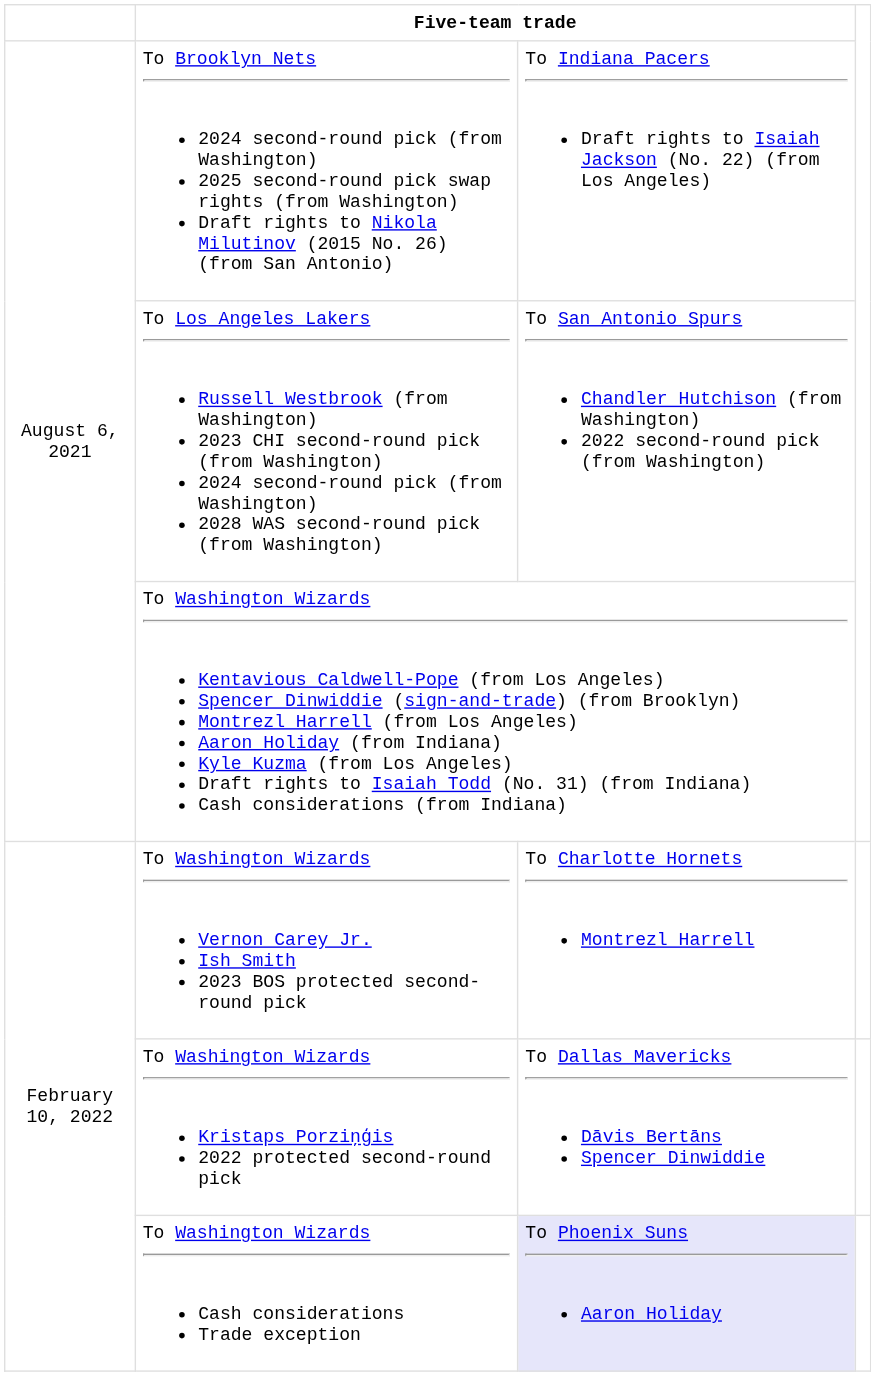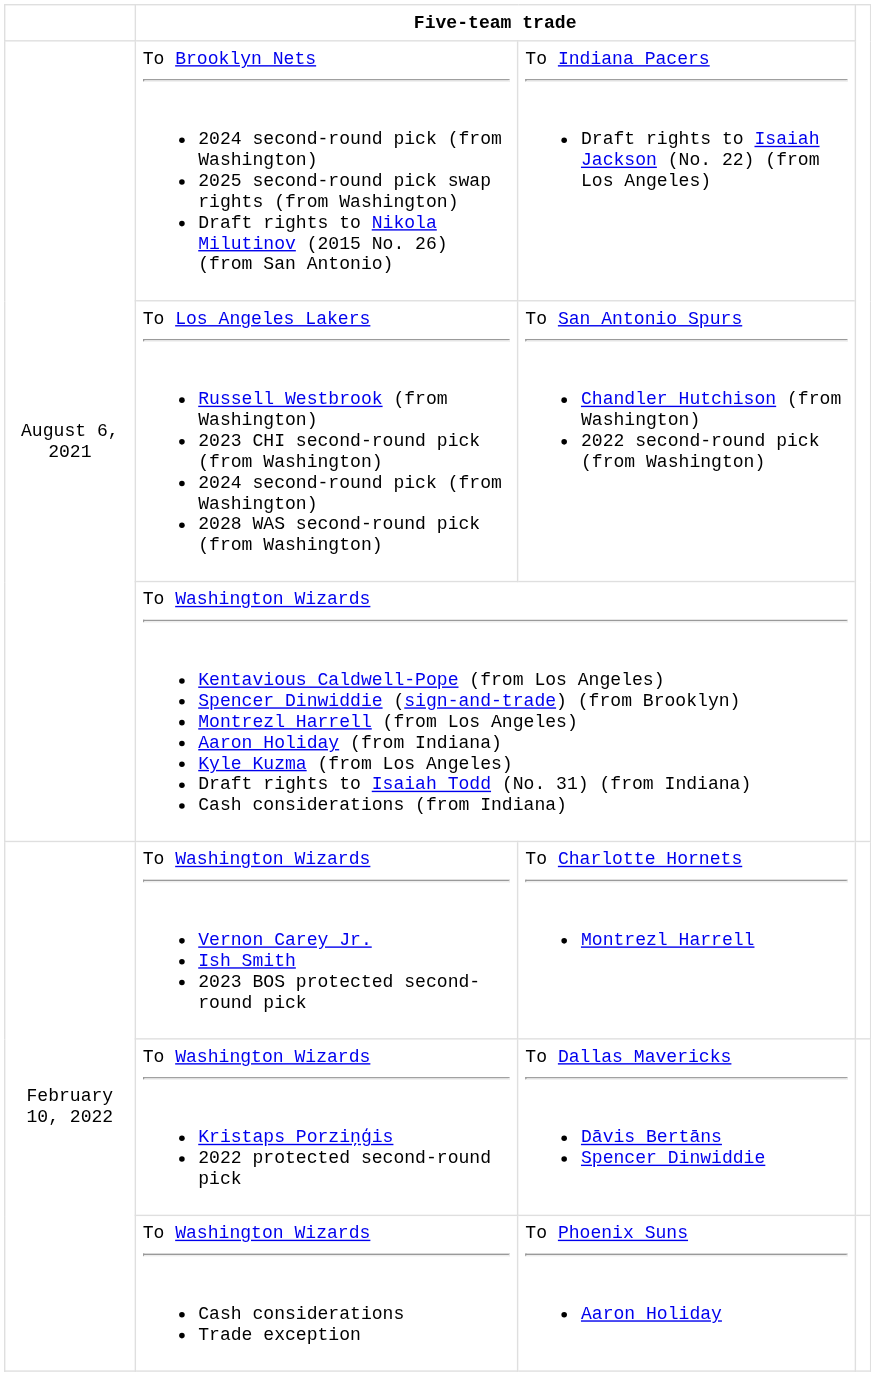(687, 1274) lavender background -> (687, 1274) no background
